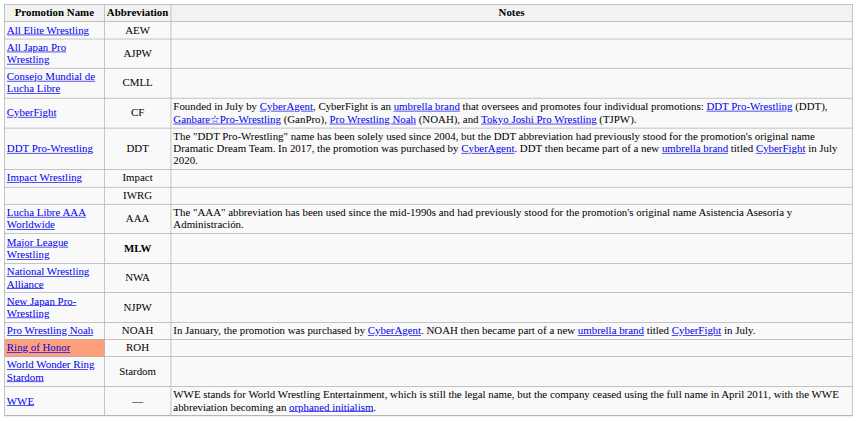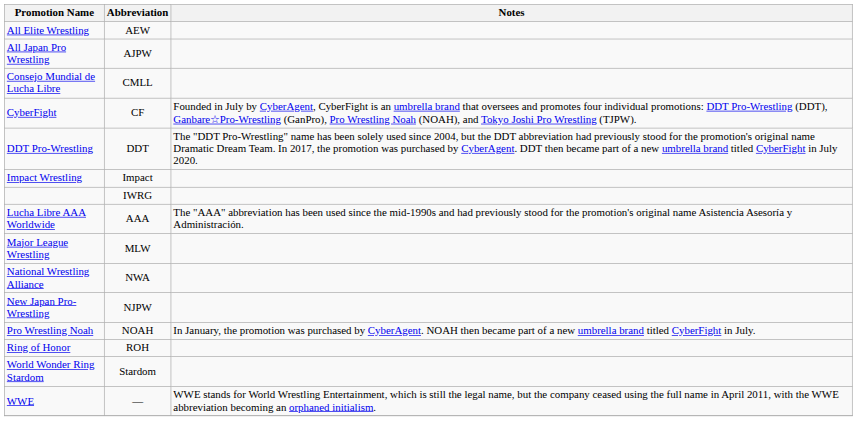(138, 248) bold -> (138, 248) normal
(39, 348) lightsalmon background -> (39, 348) no background
